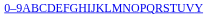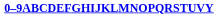(104, 8) normal -> (109, 8) bold
